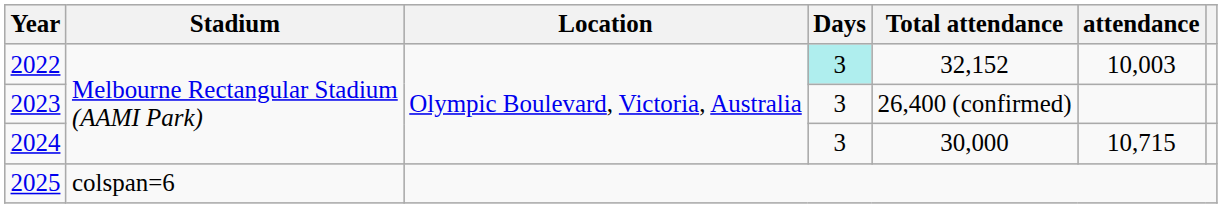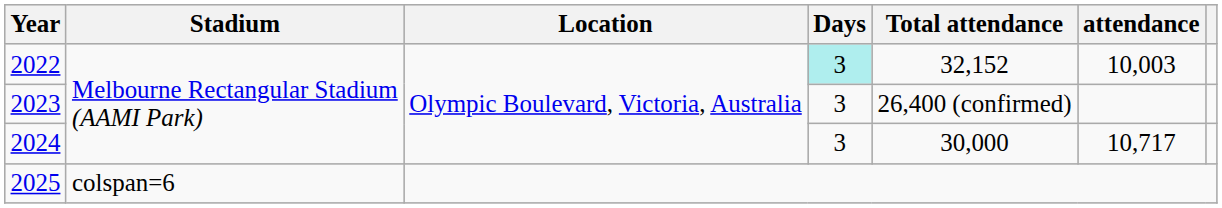(1141, 143) 10,715 -> (1141, 143) 10,717
